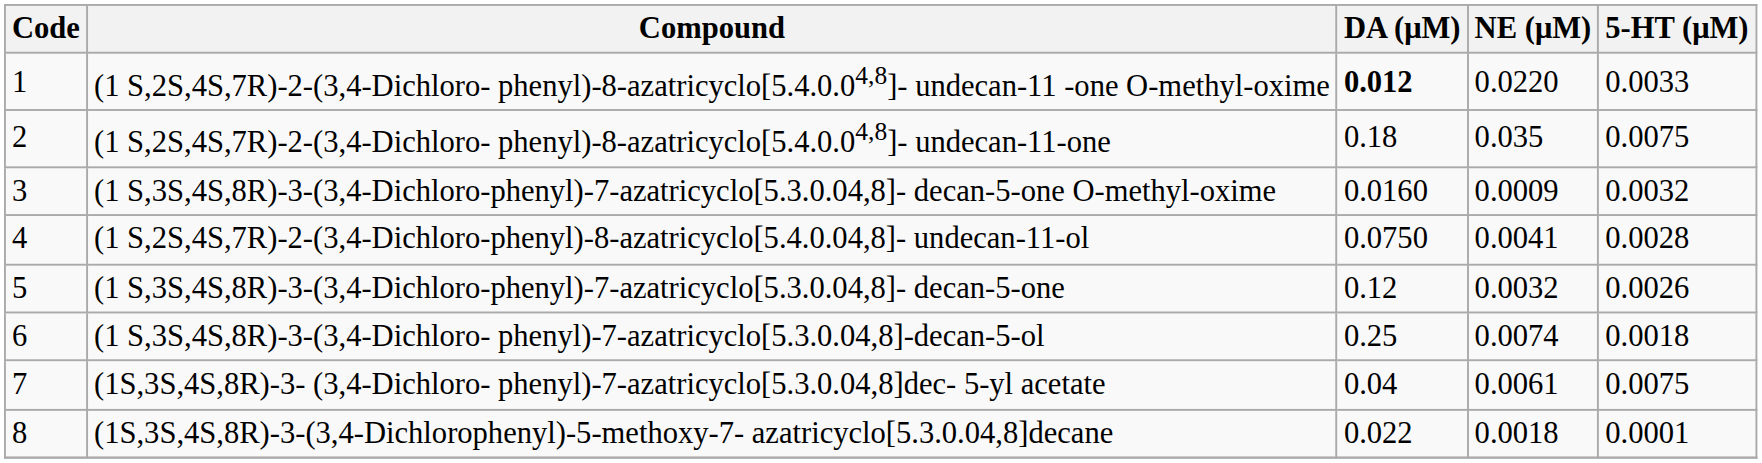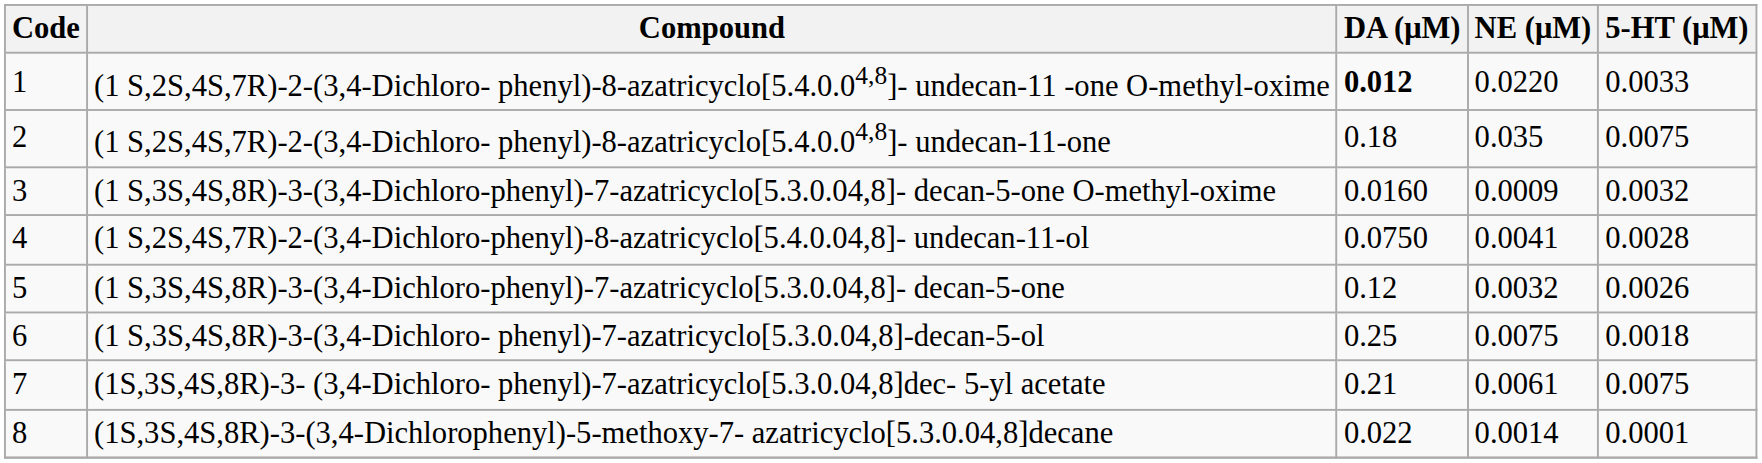(1517, 336) 0.0074 -> (1517, 336) 0.0075
(1371, 384) 0.04 -> (1371, 384) 0.21
(1517, 432) 0.0018 -> (1517, 432) 0.0014
